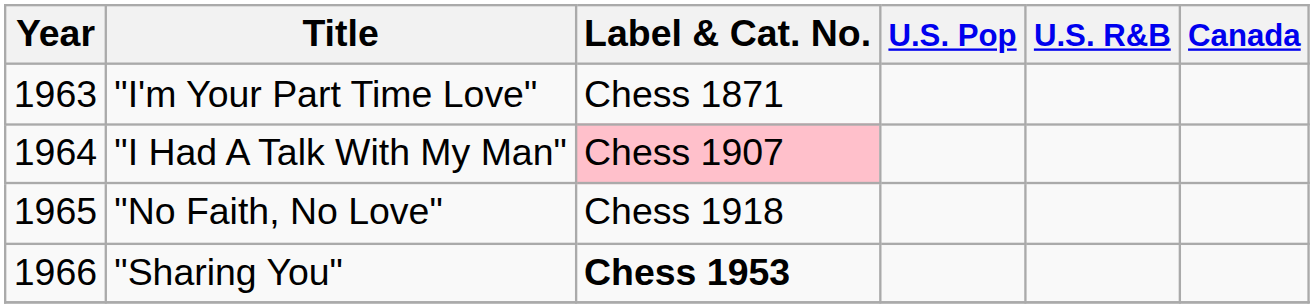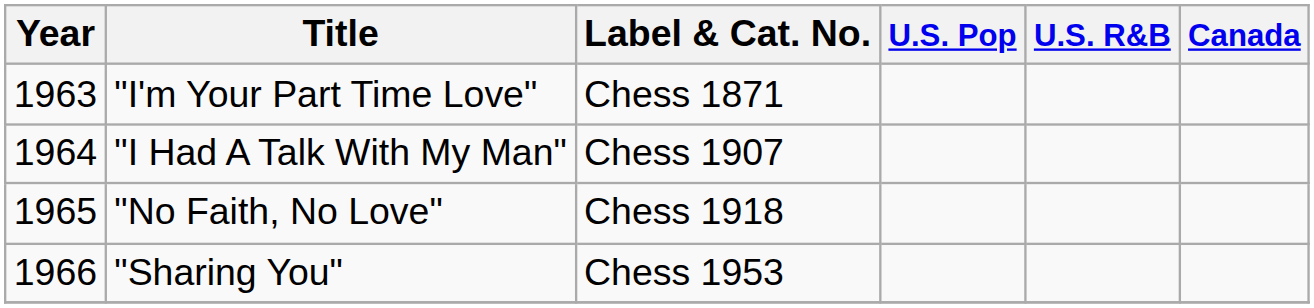(684, 152) pink background -> (684, 152) no background
(687, 271) bold -> (684, 271) normal
